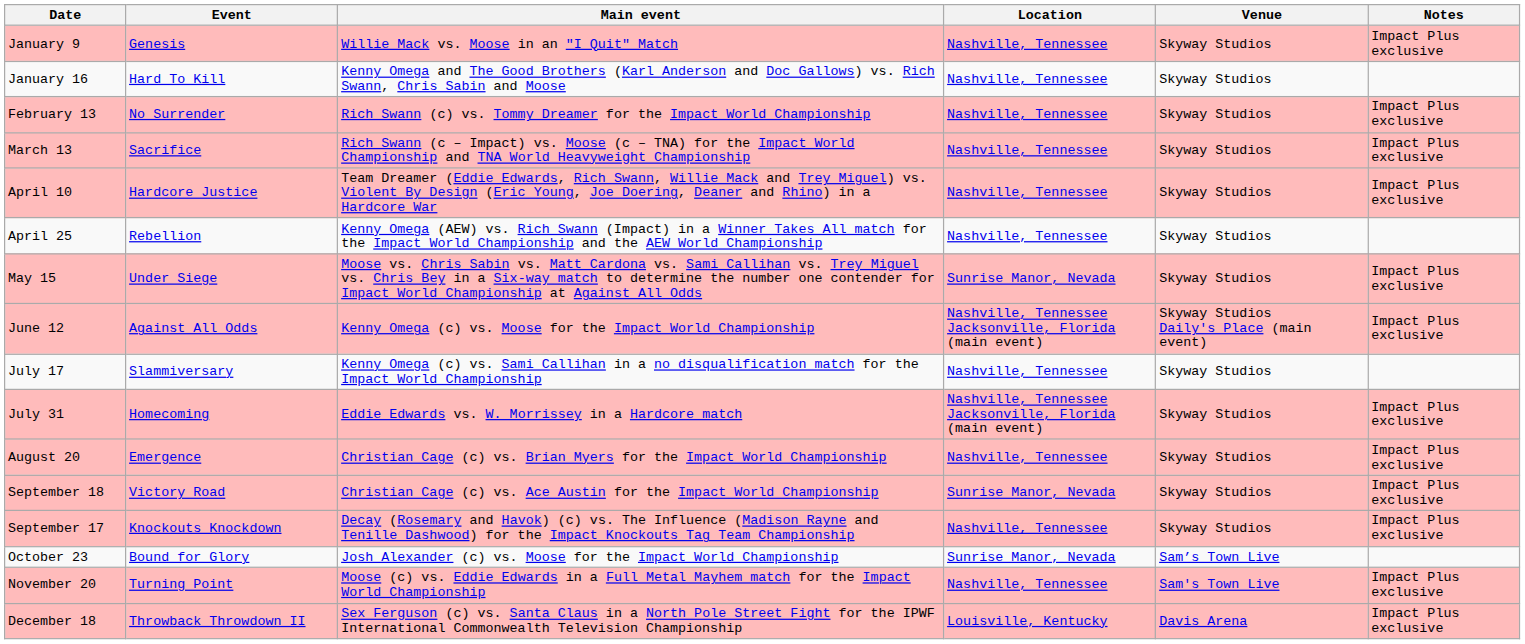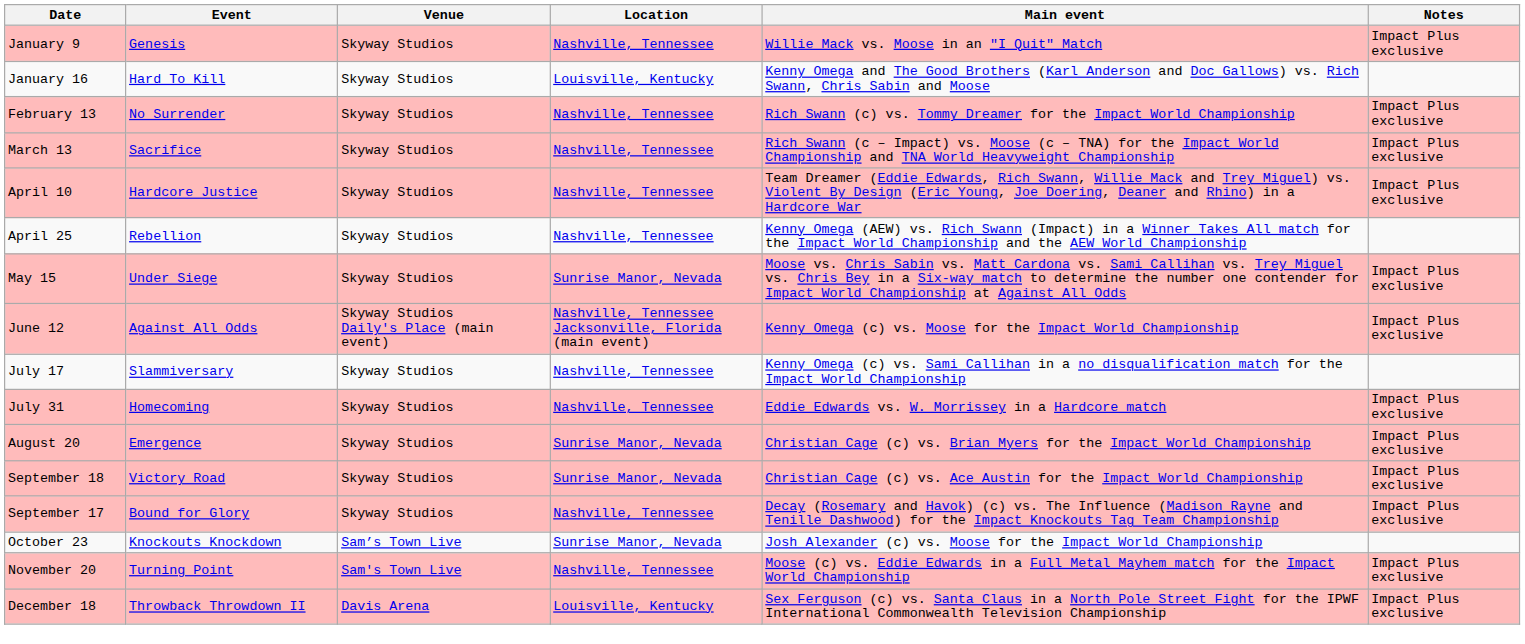columns swapped: (1262, 15) <-> (641, 15)
(1027, 79) Nashville, Tennessee -> (633, 79) Louisville, Kentucky
(1031, 415) Nashville, Tennessee Jacksonville, Florida (main event) -> (633, 407) Nashville, Tennessee
(1027, 457) Nashville, Tennessee -> (637, 443) Sunrise Manor, Nevada
(205, 529) Knockouts Knockdown -> (189, 514) Bound for Glory
(189, 557) Bound for Glory -> (205, 542) Knockouts Knockdown
